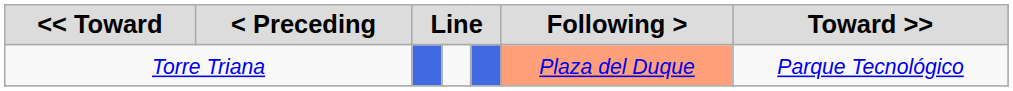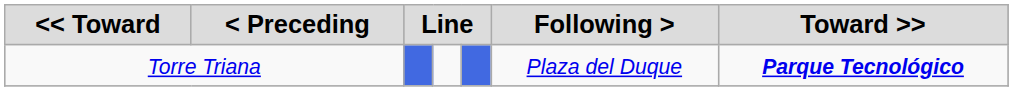(617, 66) lightsalmon background -> (604, 66) no background
(871, 66) normal -> (863, 65) bold
